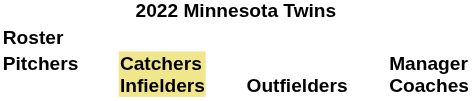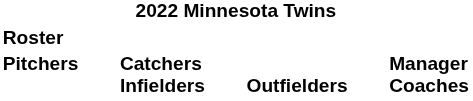(162, 74) khaki background -> (162, 74) no background
